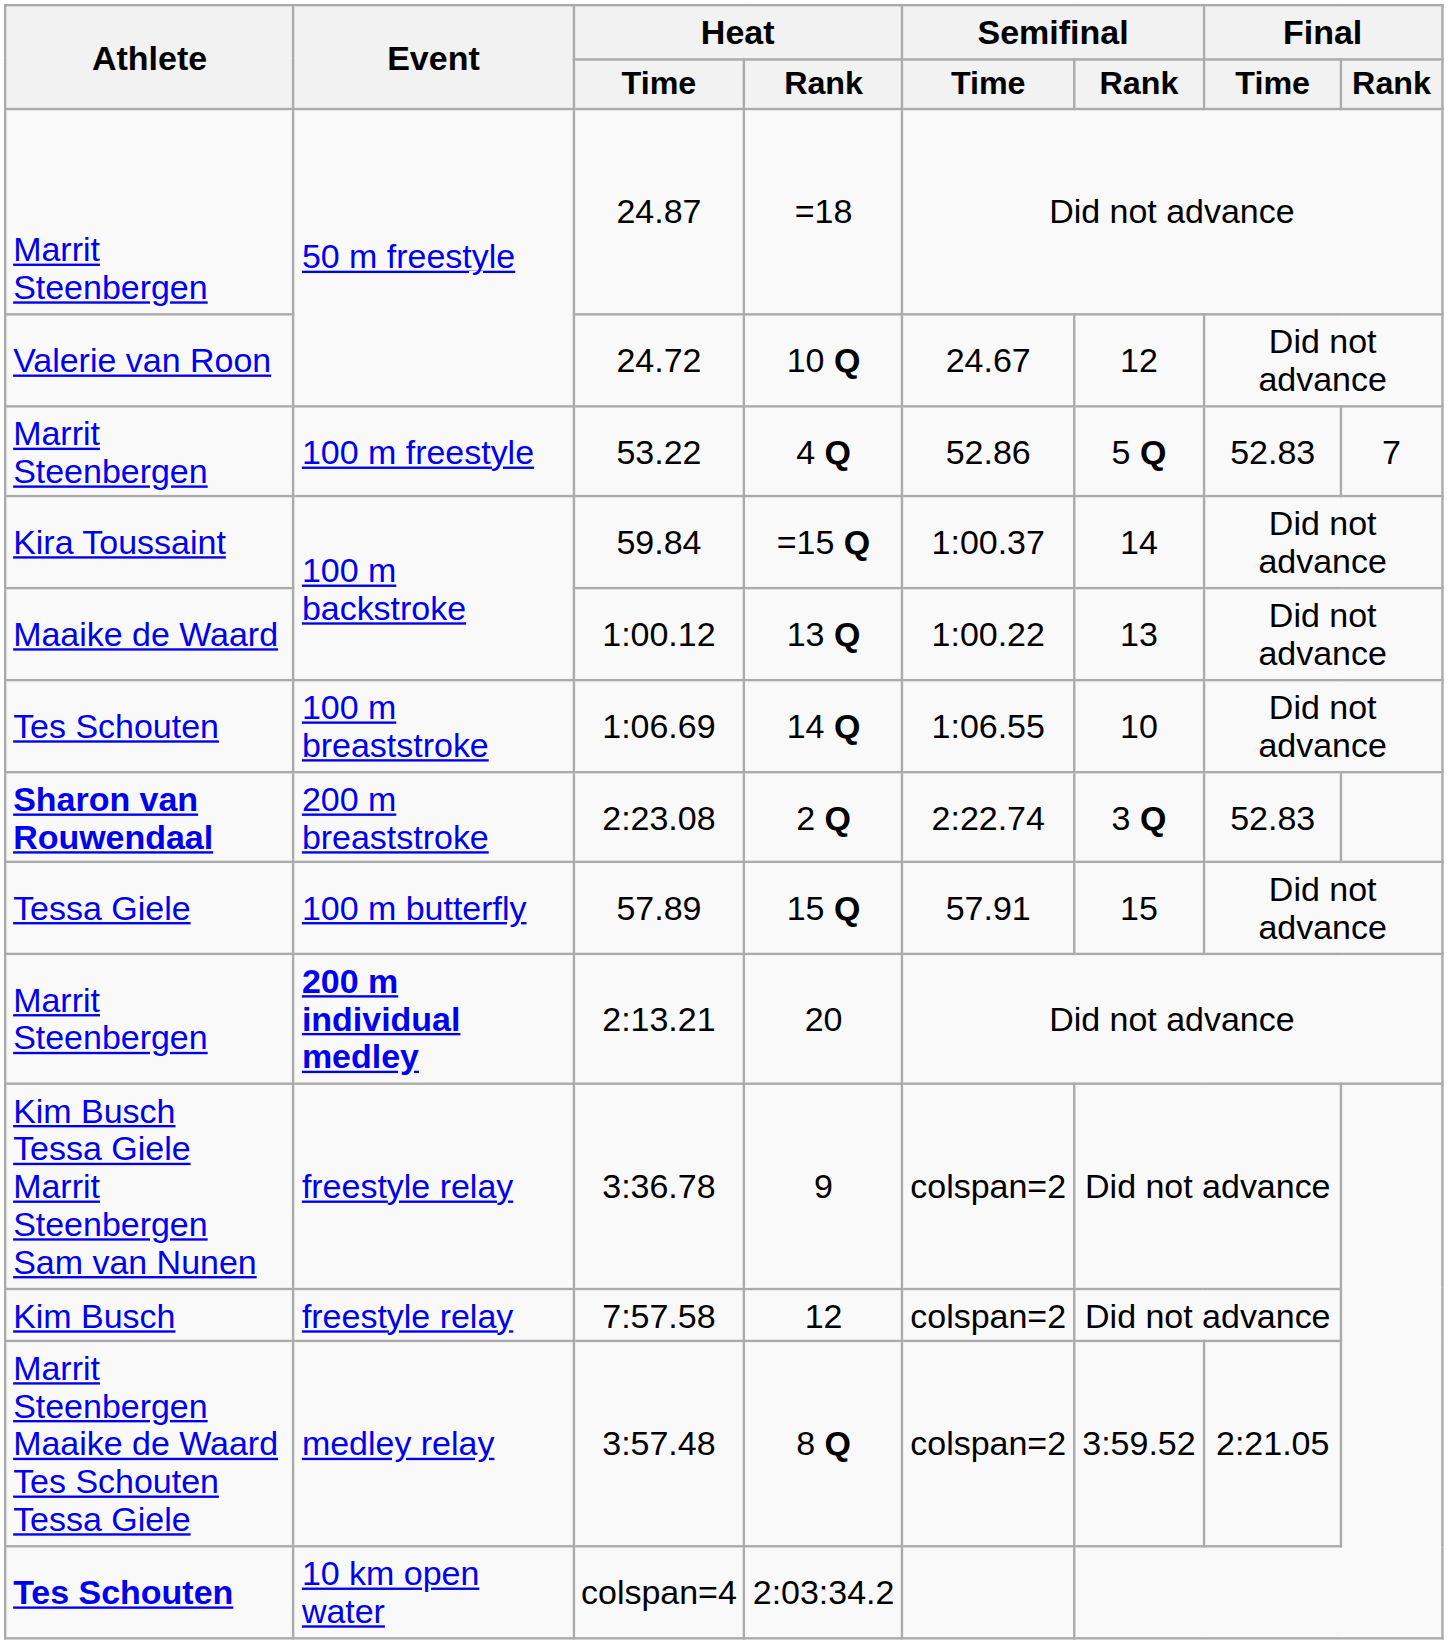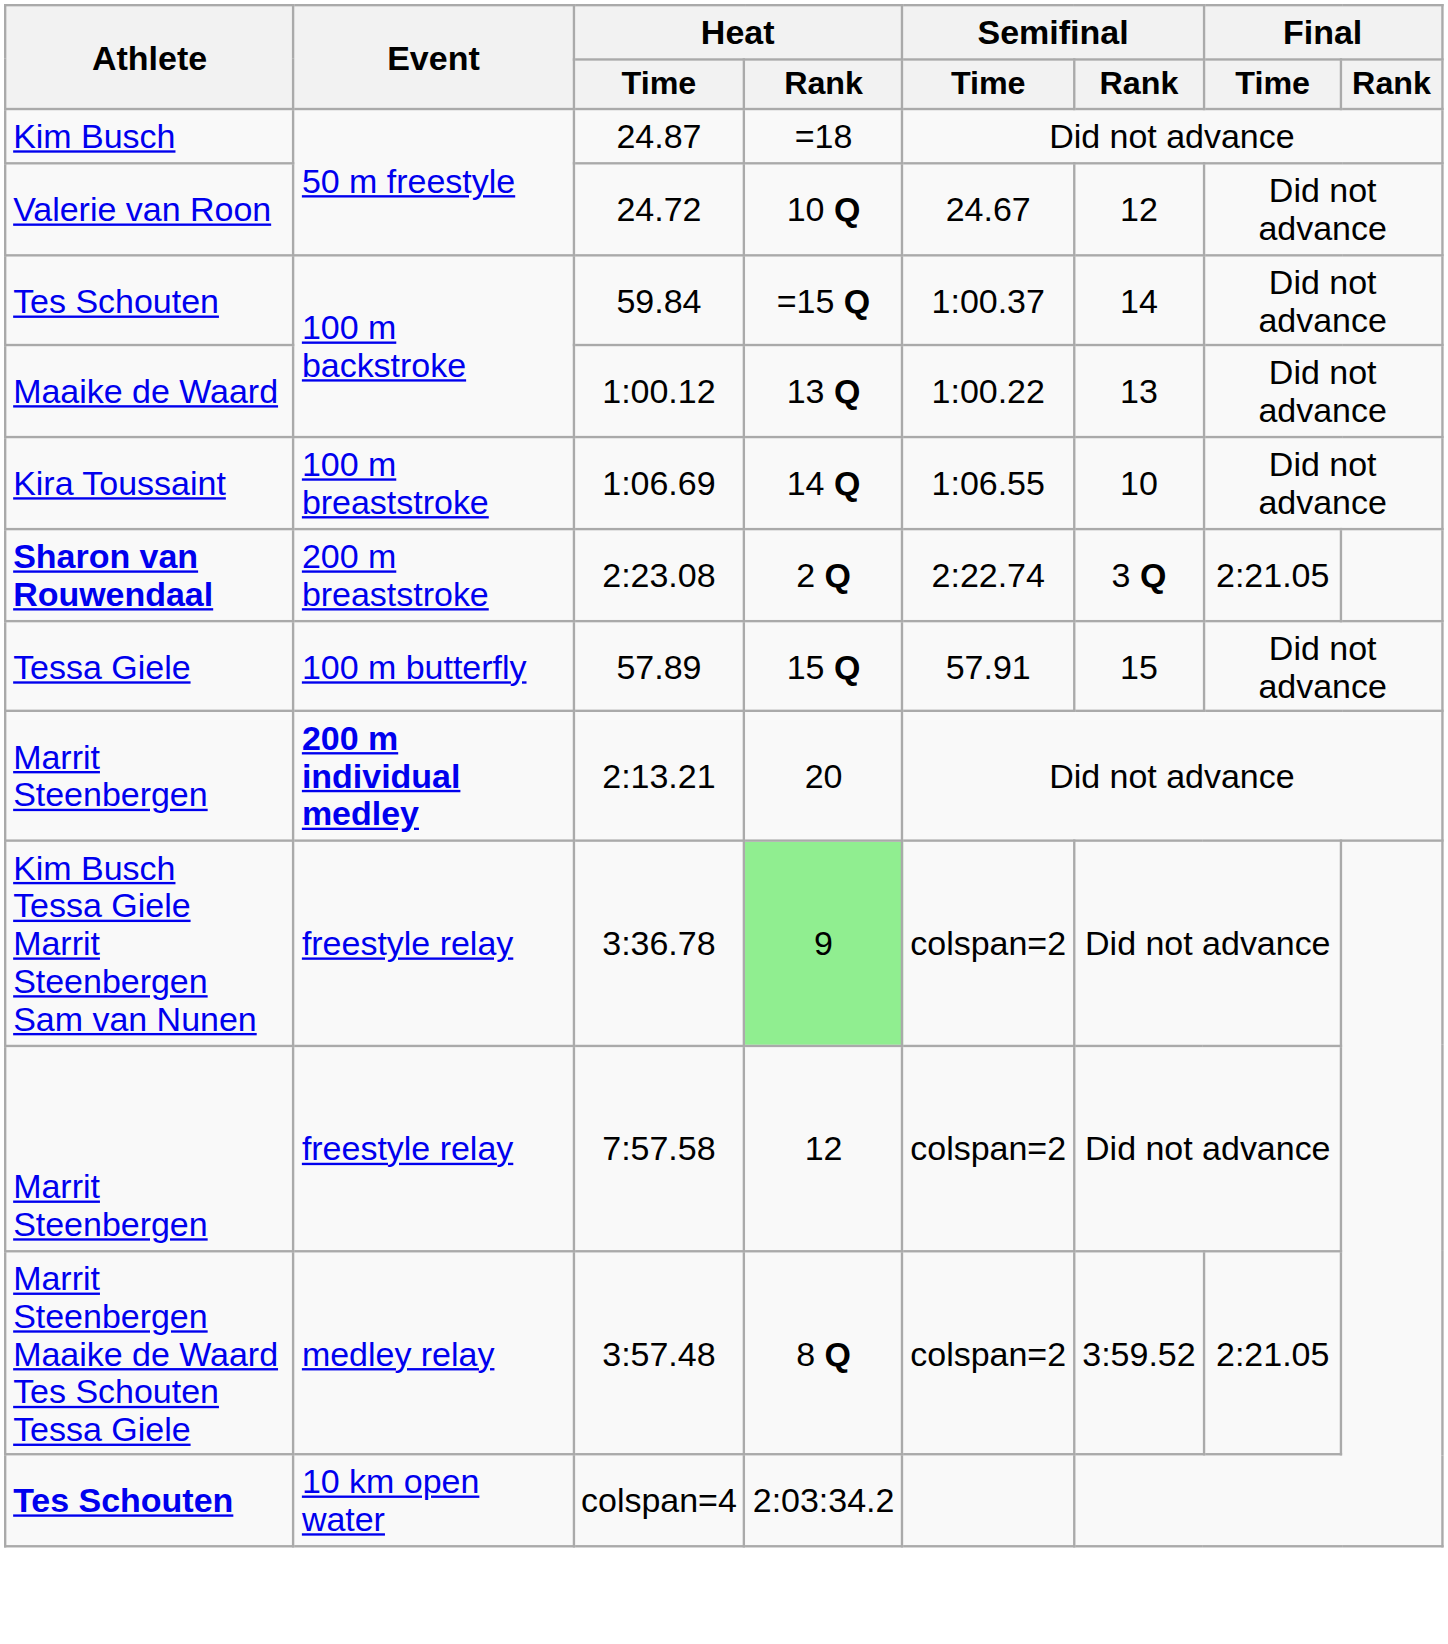(110, 269) Marrit Steenbergen -> (94, 137) Kim Busch
- row: (659, 452)
(119, 543) Kira Toussaint -> (116, 301) Tes Schouten
(116, 726) Tes Schouten -> (119, 484) Kira Toussaint
(1273, 818) 52.83 -> (1273, 575) 2:21.05
(824, 1186) no background -> (824, 944) lightgreen background
(94, 1316) Kim Busch -> (110, 1205) Marrit Steenbergen
